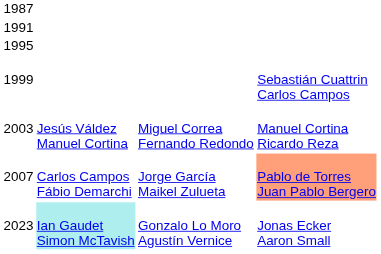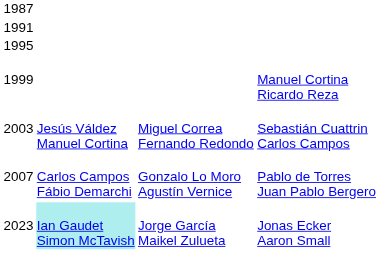(312, 87) Sebastián Cuattrin Carlos Campos -> (303, 87) Manuel Cortina Ricardo Reza
(303, 135) Manuel Cortina Ricardo Reza -> (312, 135) Sebastián Cuattrin Carlos Campos
(182, 184) Jorge García Maikel Zulueta -> (190, 184) Gonzalo Lo Moro Agustín Vernice
(317, 184) lightsalmon background -> (317, 184) no background
(190, 233) Gonzalo Lo Moro Agustín Vernice -> (182, 233) Jorge García Maikel Zulueta
